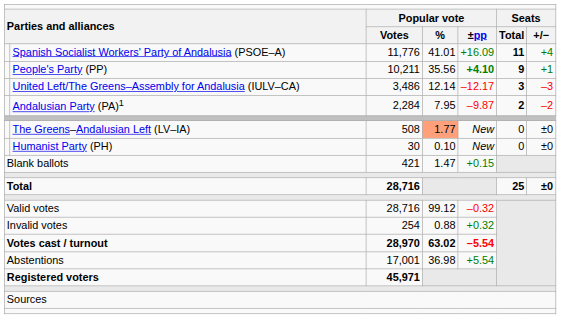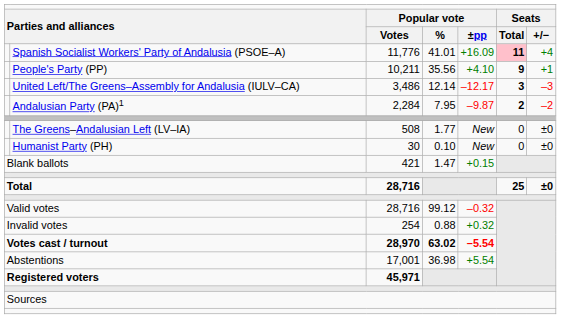(519, 52) no background -> (519, 52) pink background
(480, 69) bold -> (480, 69) normal
(445, 129) lightsalmon background -> (445, 129) no background
